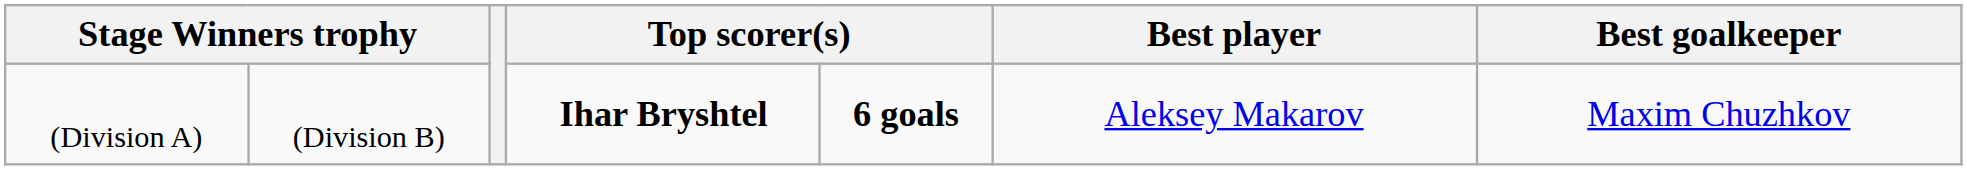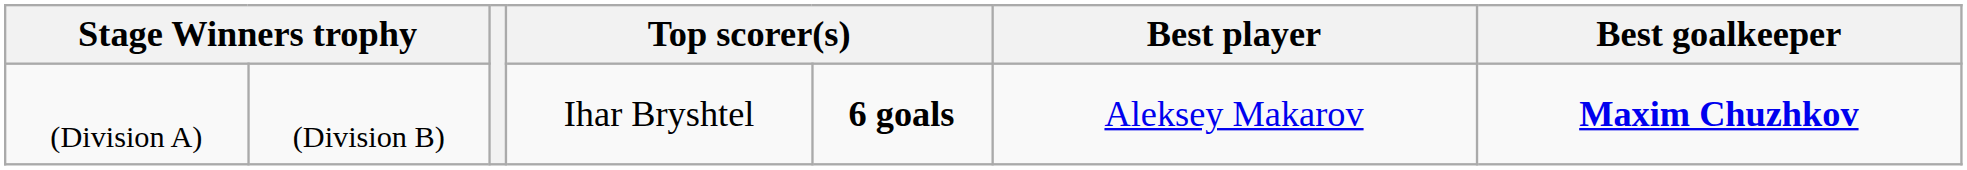(664, 113) bold -> (659, 113) normal
(1719, 113) normal -> (1719, 113) bold
